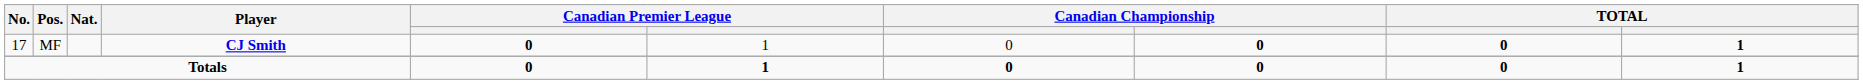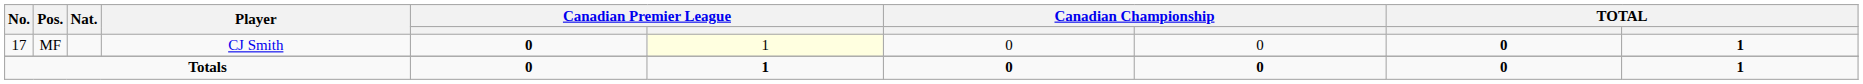(256, 44) bold -> (256, 44) normal
(765, 44) no background -> (765, 44) lightyellow background
(1260, 44) bold -> (1260, 44) normal
